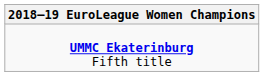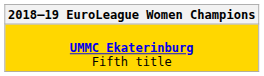(132, 55) no background -> (132, 55) gold background
